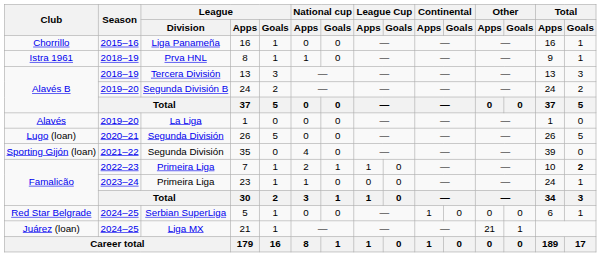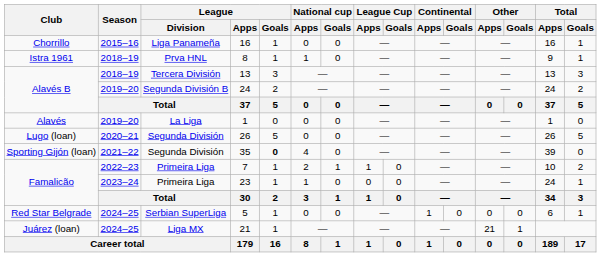(275, 151) normal -> (275, 151) bold
(580, 167) bold -> (580, 167) normal
